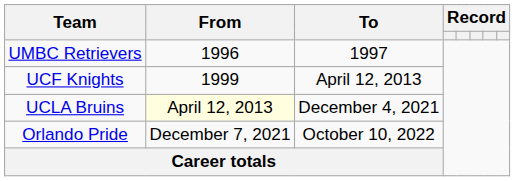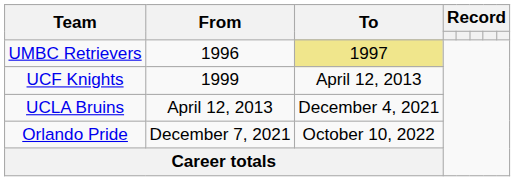(369, 53) no background -> (369, 53) khaki background
(220, 107) lightyellow background -> (220, 107) no background
